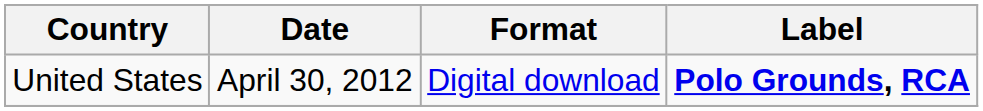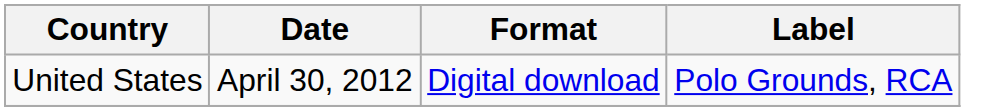(822, 79) bold -> (813, 79) normal
